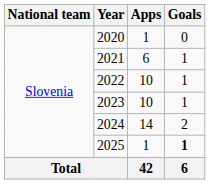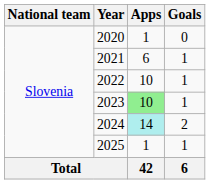(146, 102) no background -> (146, 102) lightgreen background
(146, 124) no background -> (146, 124) paleturquoise background
(185, 146) bold -> (185, 146) normal
